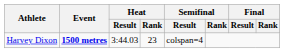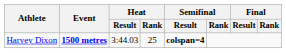(152, 40) 23 -> (152, 40) 25
(185, 40) normal -> (185, 40) bold
